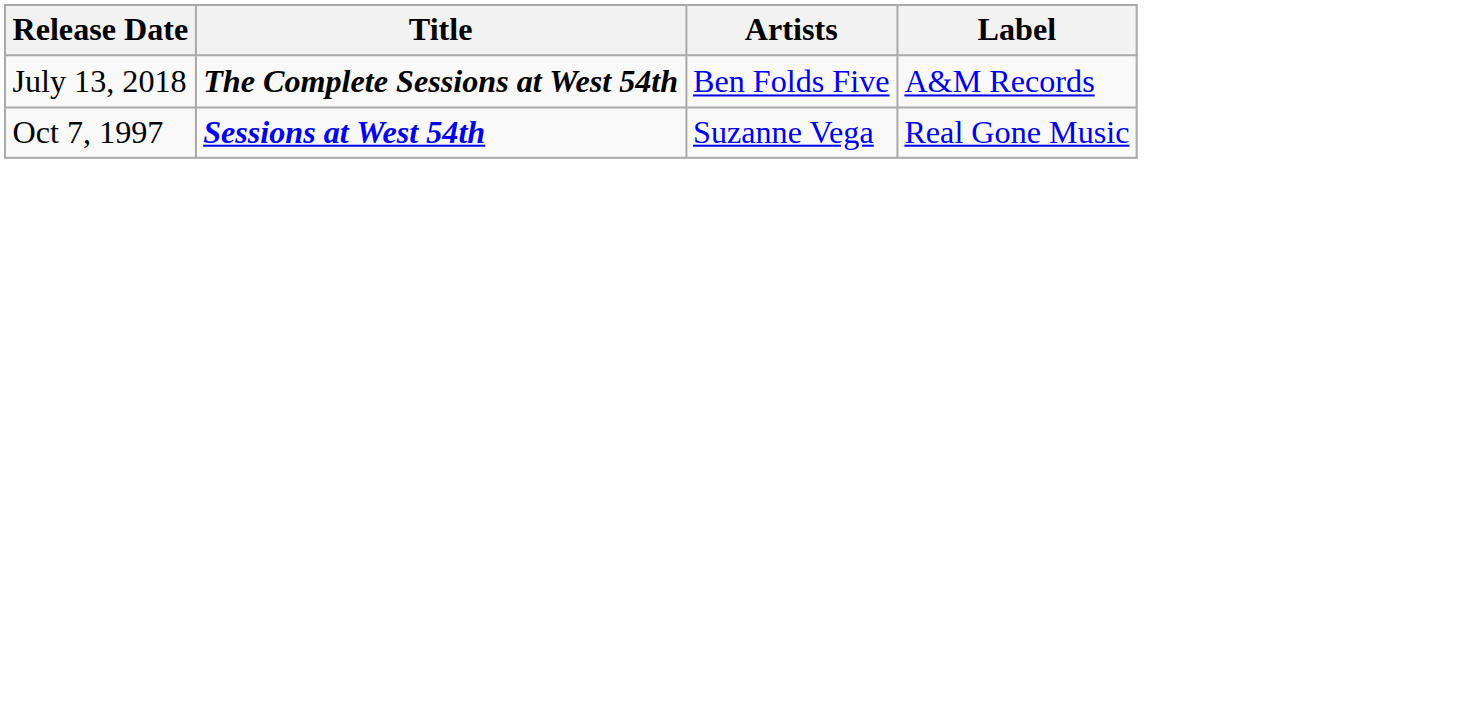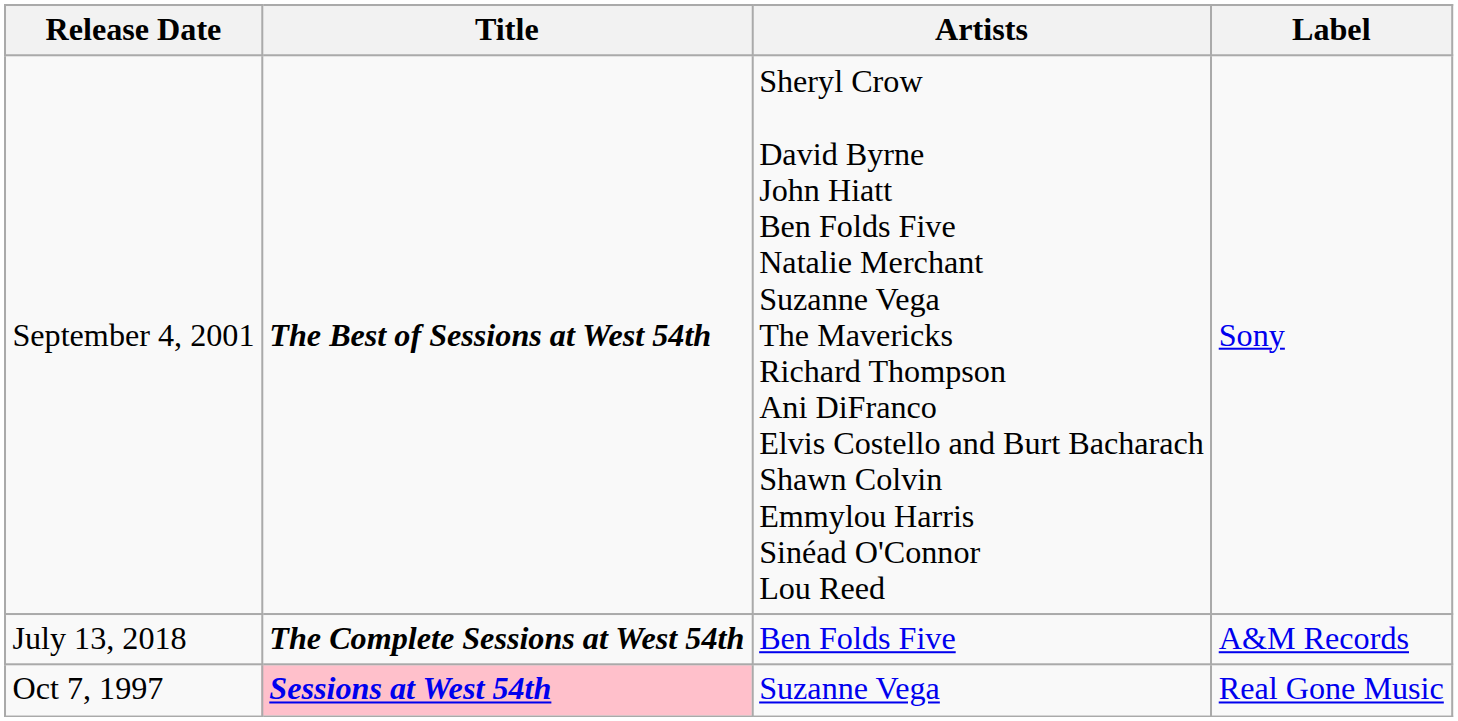+ row: (133, 334)
(344, 132) no background -> (410, 689) pink background
